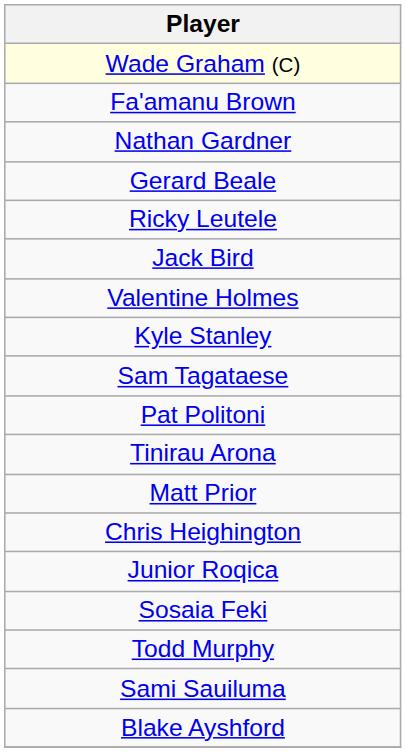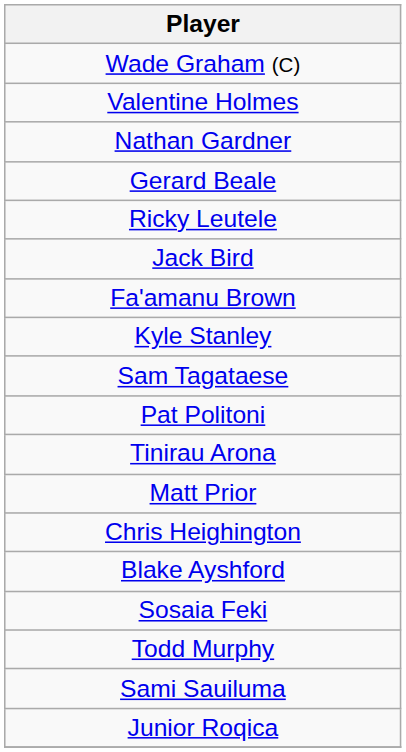(203, 63) lightyellow background -> (203, 63) no background
(203, 102) Fa'amanu Brown -> (203, 102) Valentine Holmes
(203, 297) Valentine Holmes -> (203, 297) Fa'amanu Brown
(203, 571) Junior Roqica -> (203, 571) Blake Ayshford
(203, 727) Blake Ayshford -> (203, 727) Junior Roqica
